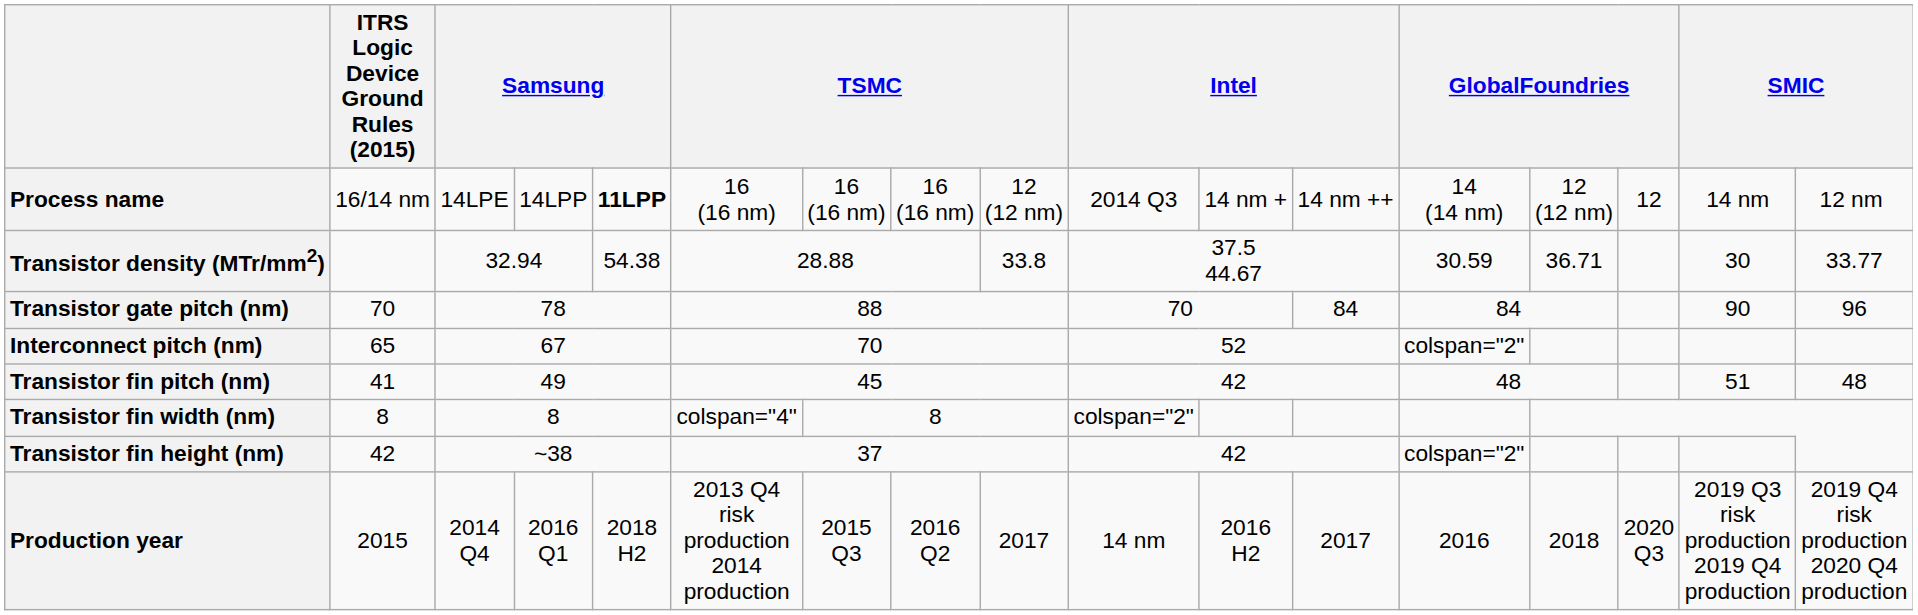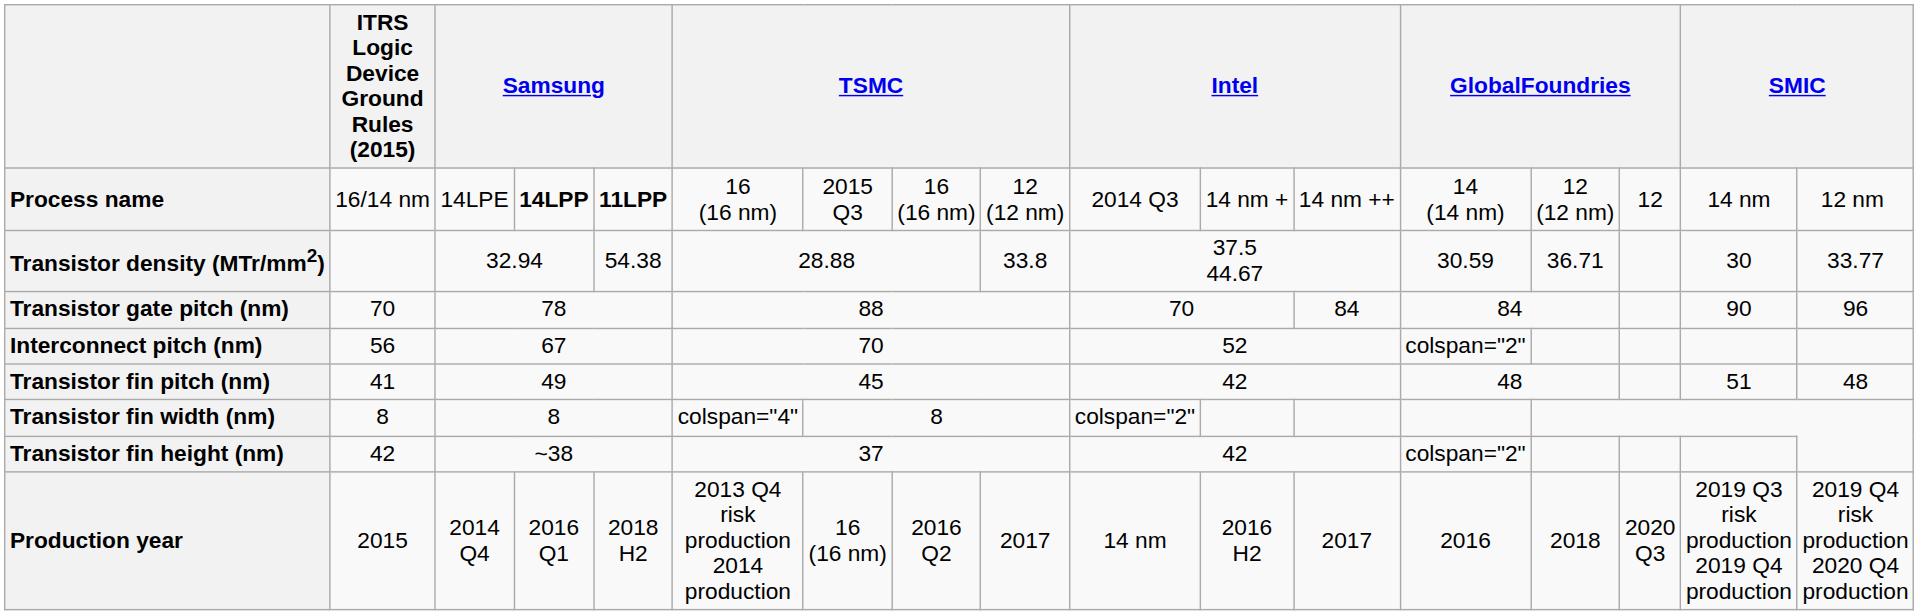(553, 199) normal -> (554, 199) bold
(846, 199) 16 (16 nm) -> (848, 199) 2015 Q3
(383, 345) 65 -> (383, 345) 56
(846, 540) 2015 Q3 -> (848, 540) 16 (16 nm)
